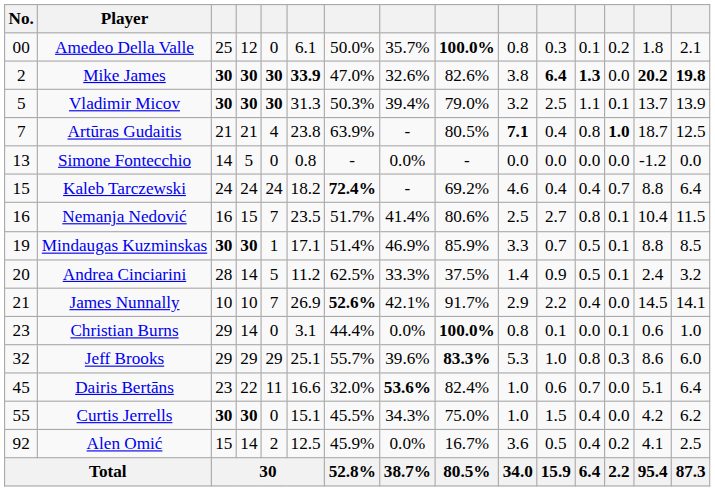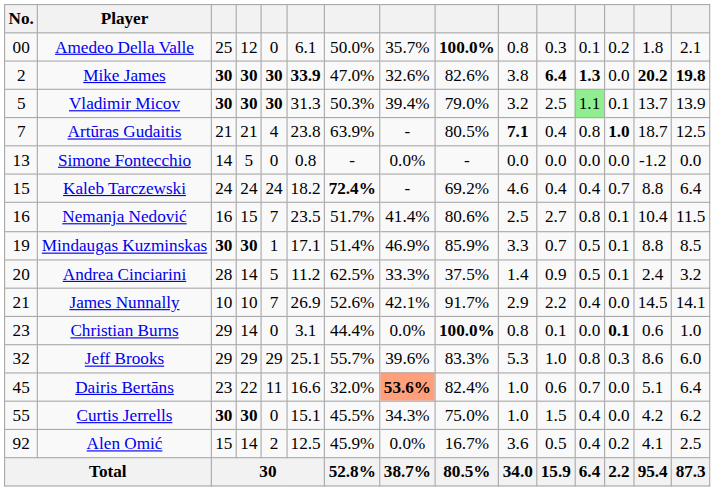(589, 103) no background -> (589, 103) lightgreen background
(352, 302) bold -> (352, 302) normal
(619, 330) normal -> (619, 330) bold
(467, 358) bold -> (467, 358) normal
(407, 387) no background -> (407, 387) lightsalmon background
